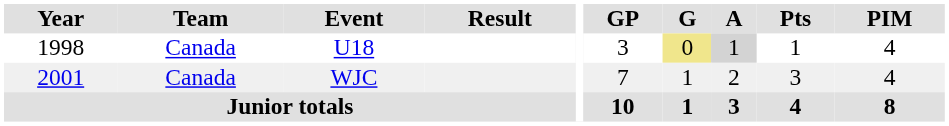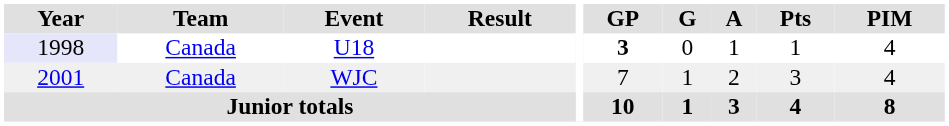(61, 47) no background -> (61, 47) lavender background
(623, 47) normal -> (623, 47) bold
(687, 47) khaki background -> (687, 47) no background
(734, 47) lightgrey background -> (734, 47) no background
